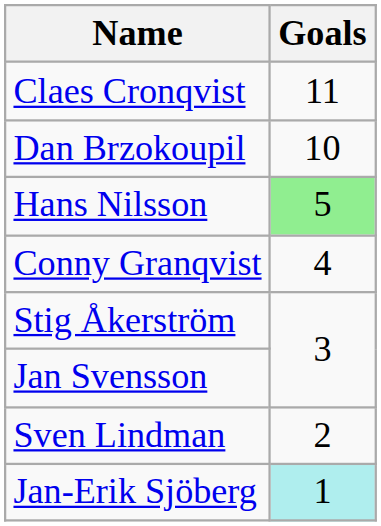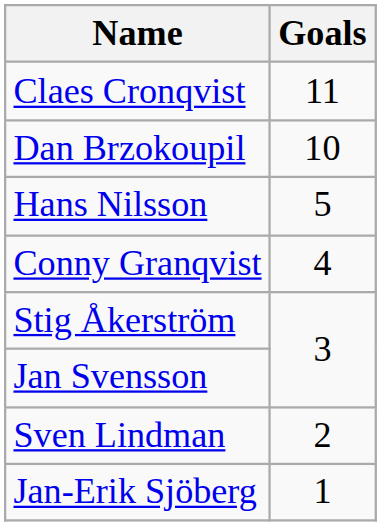(322, 205) lightgreen background -> (322, 205) no background
(322, 491) paleturquoise background -> (322, 491) no background
